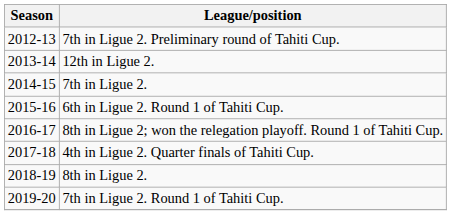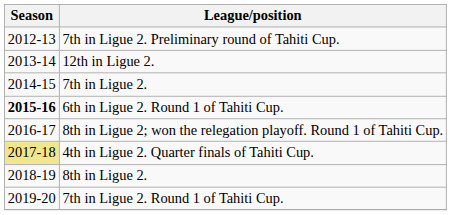(32, 107) normal -> (32, 107) bold
(32, 152) no background -> (32, 152) khaki background
